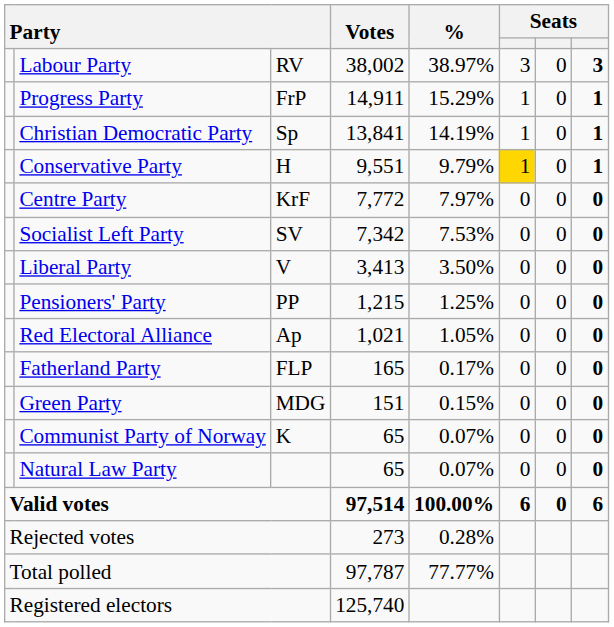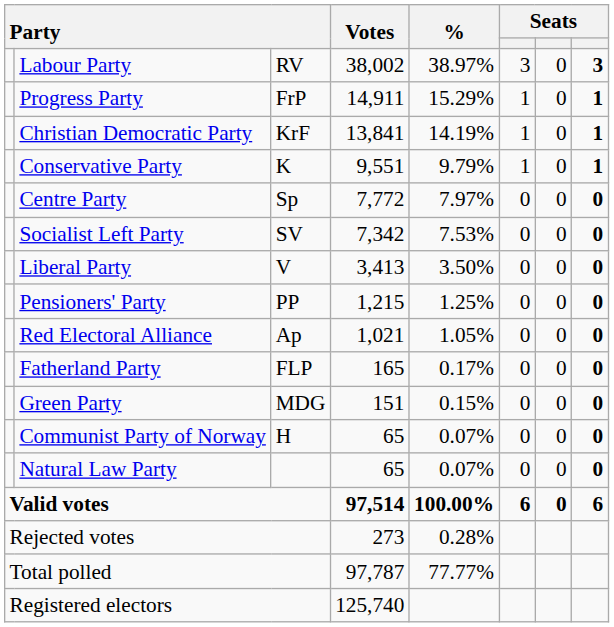(287, 132) Sp -> (293, 132) KrF
(283, 166) H -> (283, 166) K
(525, 166) gold background -> (525, 166) no background
(293, 199) KrF -> (287, 199) Sp
(283, 436) K -> (283, 436) H
